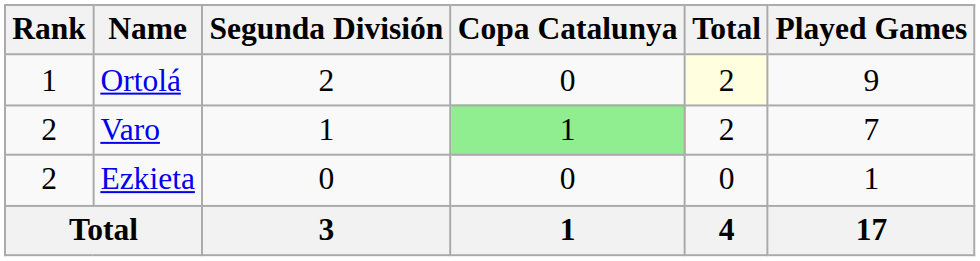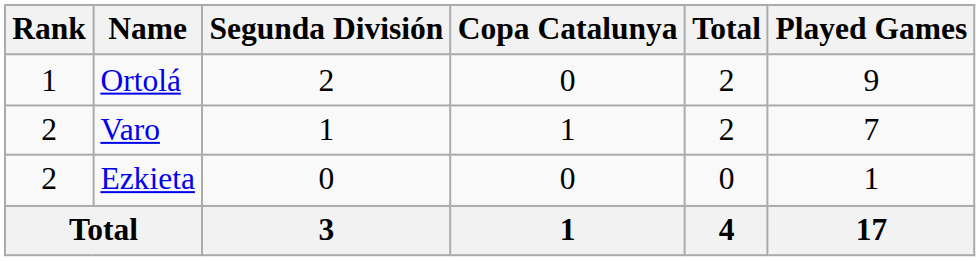(727, 79) lightyellow background -> (727, 79) no background
(568, 129) lightgreen background -> (568, 129) no background
